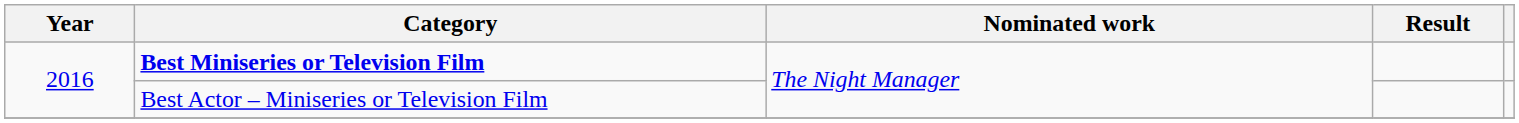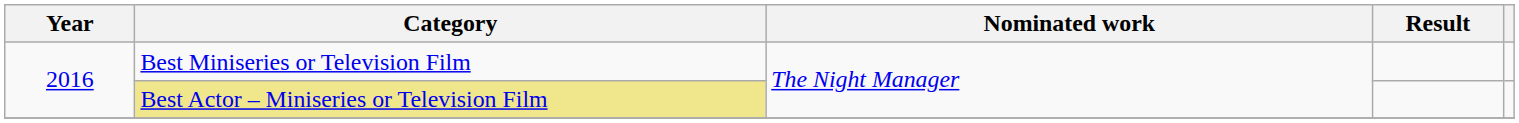(312, 61) bold -> (306, 61) normal
(344, 99) no background -> (344, 99) khaki background
